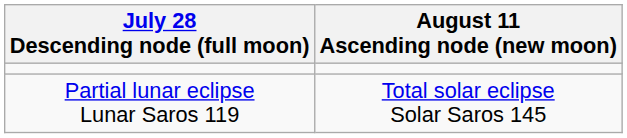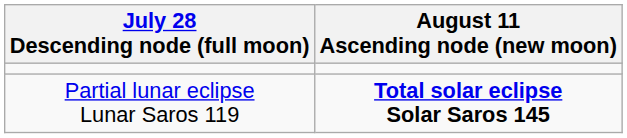(468, 103) normal -> (468, 103) bold
